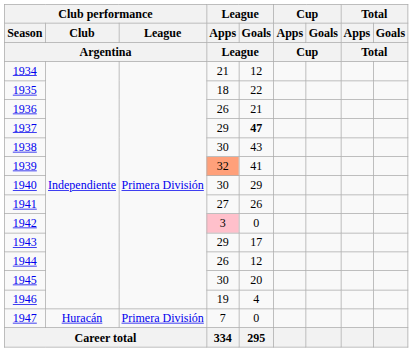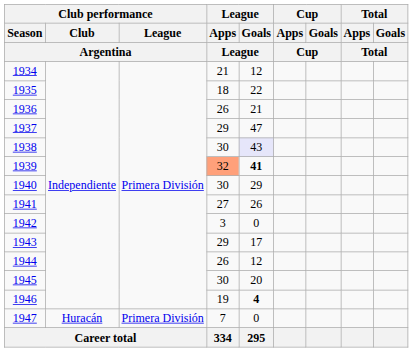(256, 128) bold -> (256, 128) normal
(256, 147) no background -> (256, 147) lavender background
(256, 166) normal -> (256, 166) bold
(223, 223) pink background -> (223, 223) no background
(256, 299) normal -> (256, 299) bold
